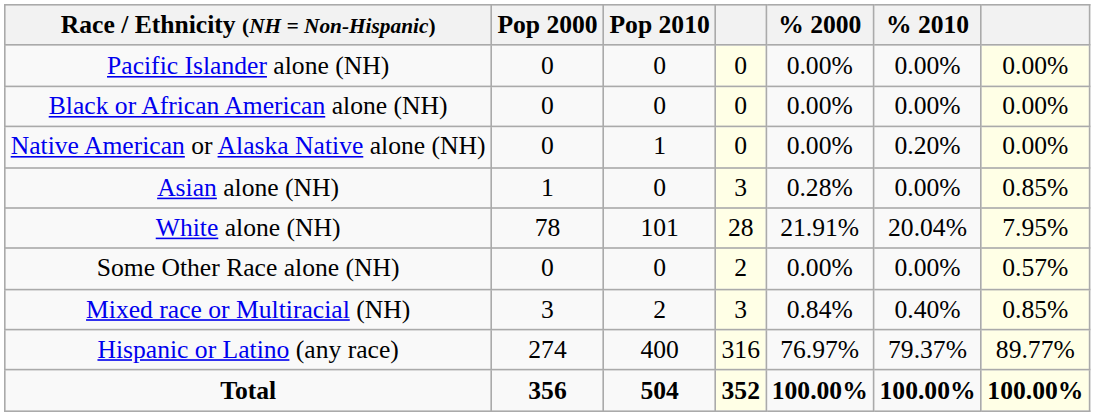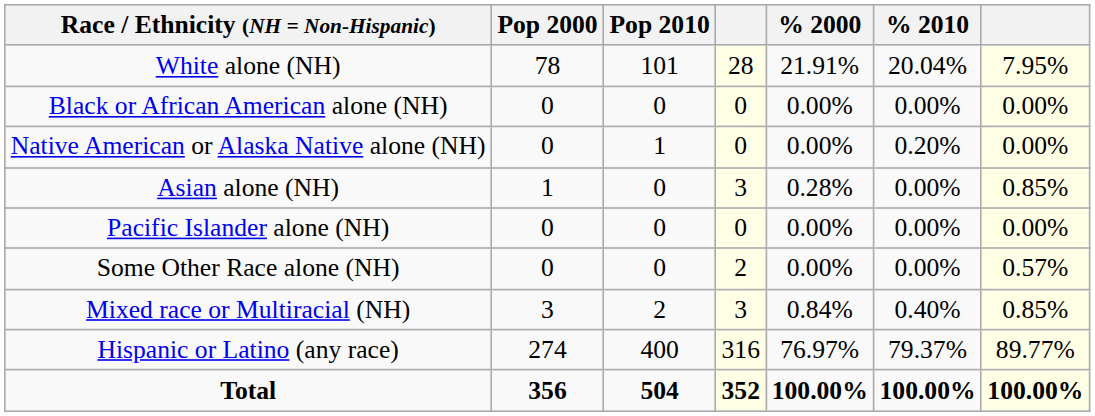rows swapped: (248, 227) <-> (248, 65)
